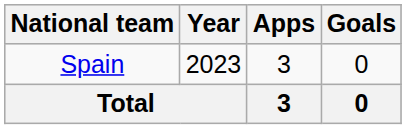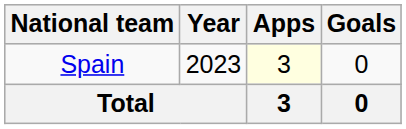(284, 63) no background -> (284, 63) lightyellow background
